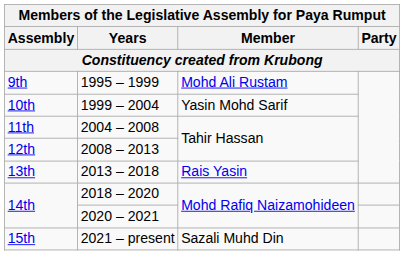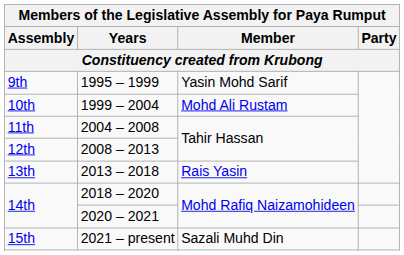(234, 82) Mohd Ali Rustam -> (234, 82) Yasin Mohd Sarif
(234, 104) Yasin Mohd Sarif -> (234, 104) Mohd Ali Rustam
